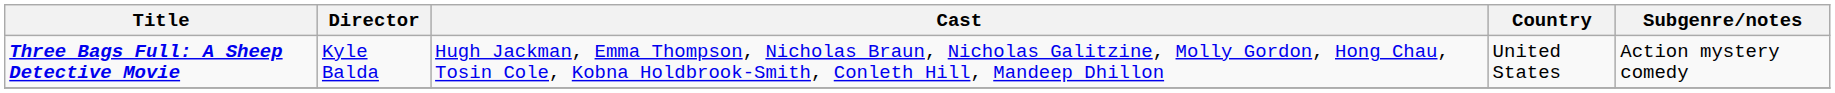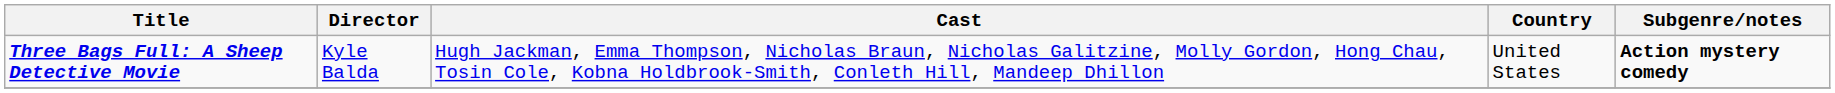(1700, 62) normal -> (1700, 62) bold
